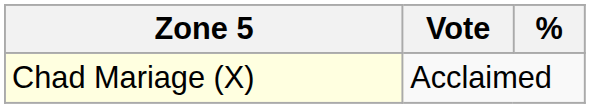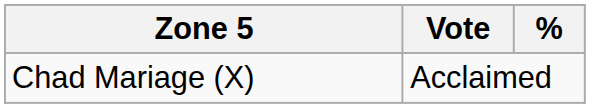(133, 77) lightyellow background -> (133, 77) no background
